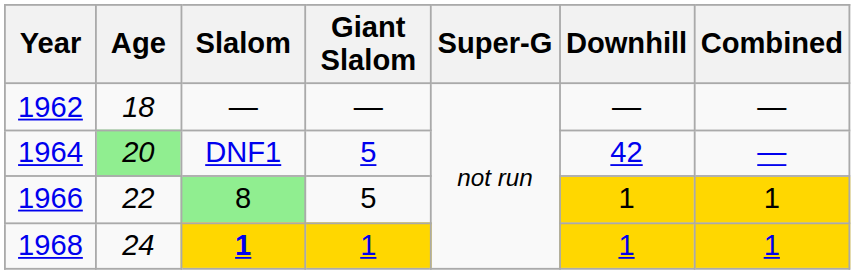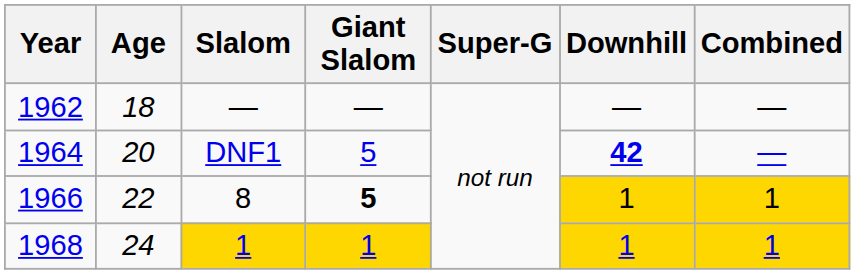(138, 152) lightgreen background -> (138, 152) no background
(627, 152) normal -> (627, 152) bold
(243, 198) lightgreen background -> (243, 198) no background
(368, 198) normal -> (368, 198) bold
(243, 245) bold -> (243, 245) normal
